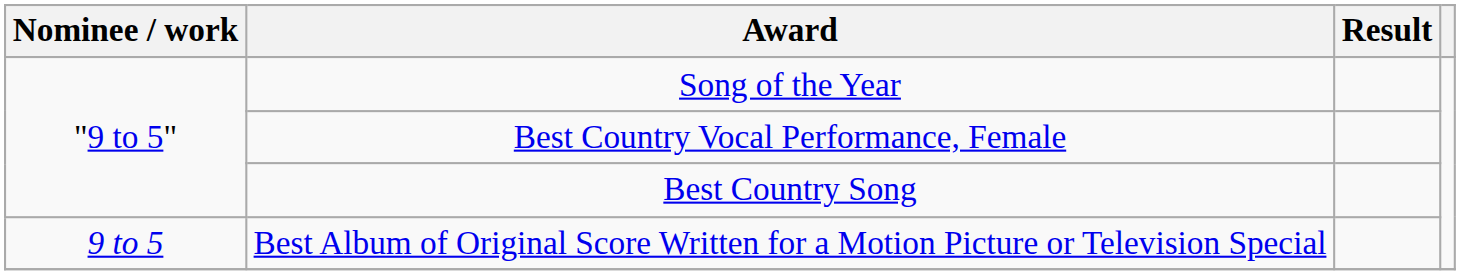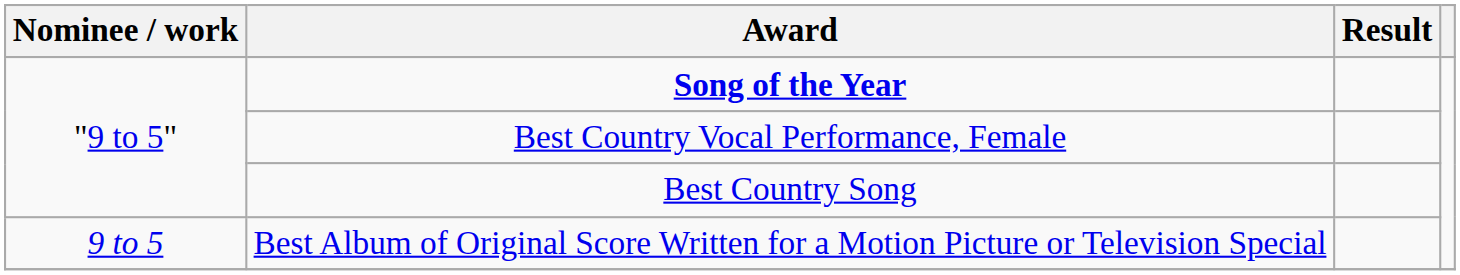(790, 83) normal -> (790, 83) bold
